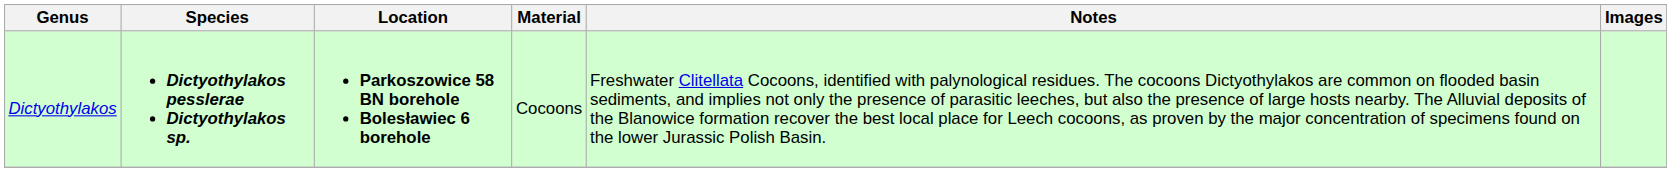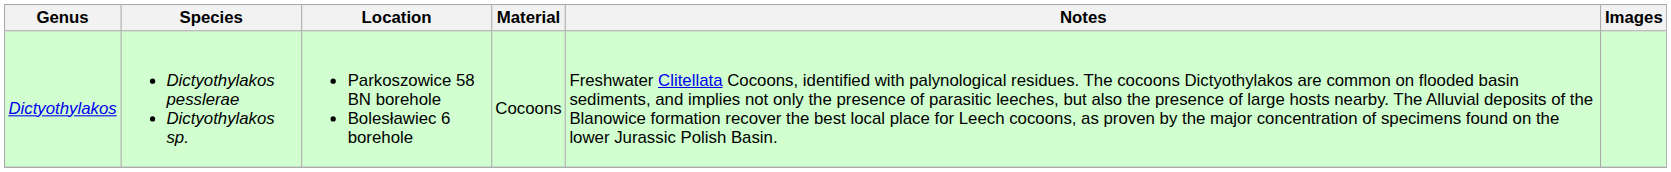(217, 109) bold -> (211, 109) normal
(413, 109) bold -> (397, 109) normal
